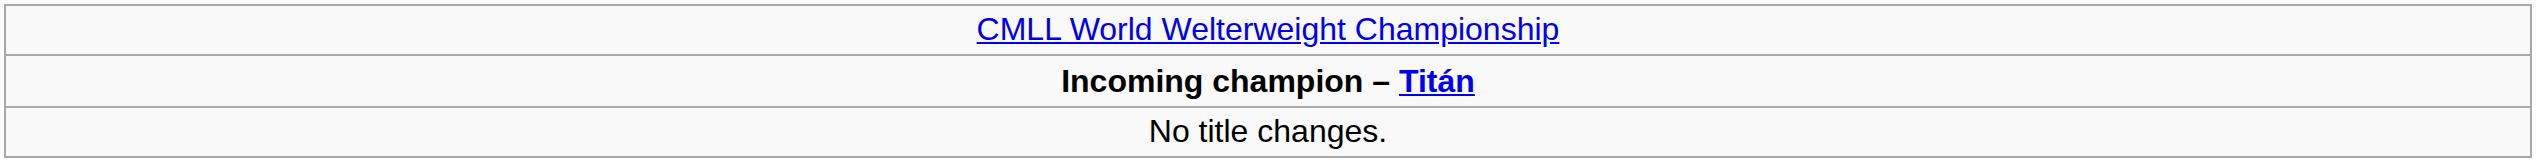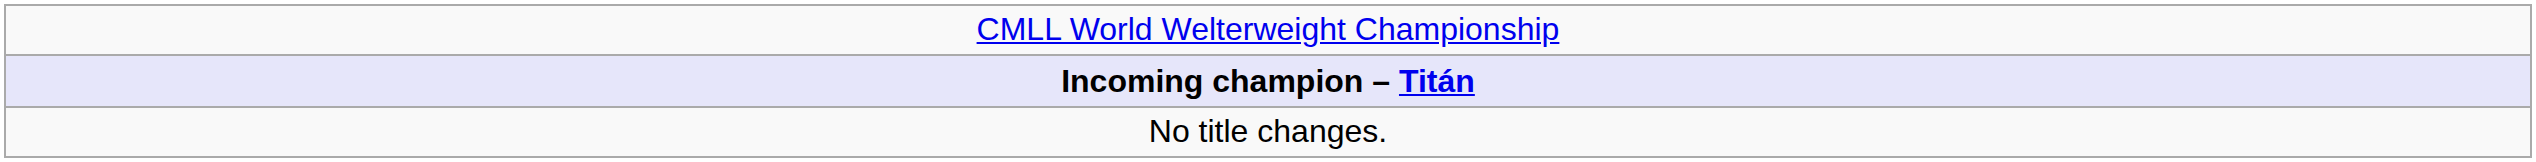(1268, 80) no background -> (1268, 80) lavender background
